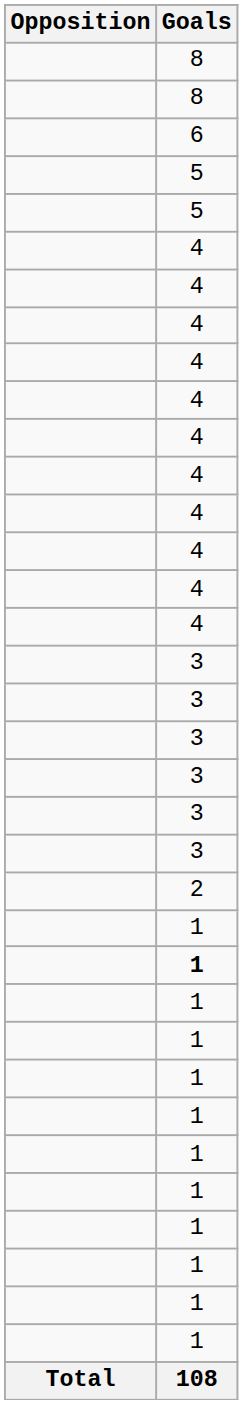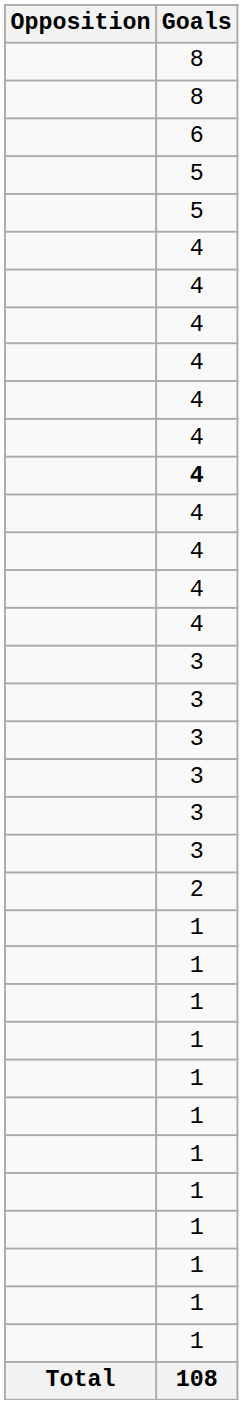(197, 476) normal -> (197, 476) bold
(197, 966) bold -> (197, 966) normal
